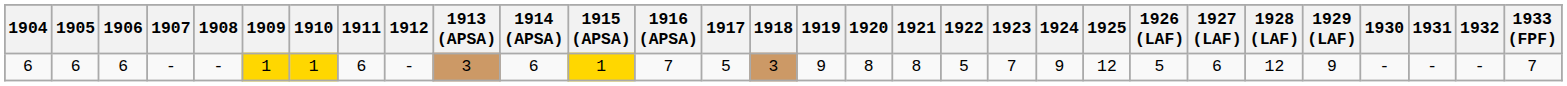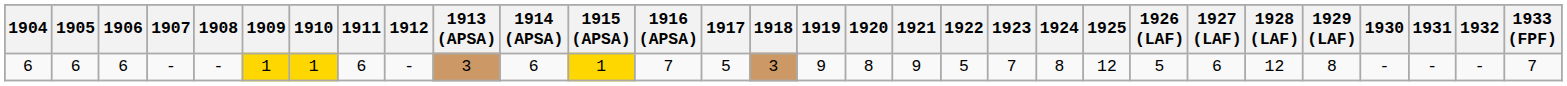(916, 67) 8 -> (916, 67) 9
(1059, 67) 9 -> (1059, 67) 8
(1332, 67) 9 -> (1332, 67) 8
